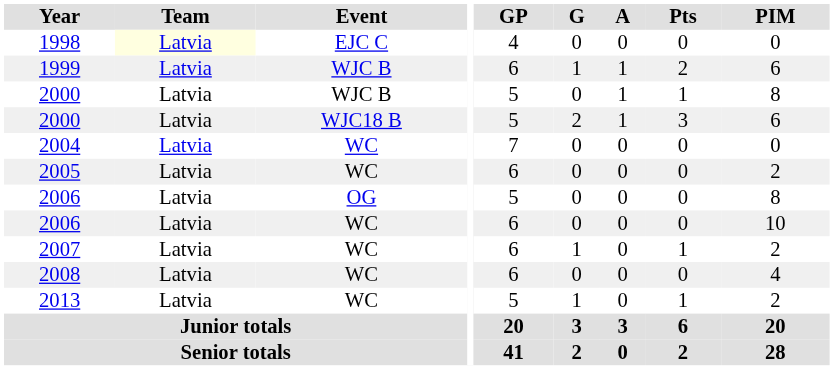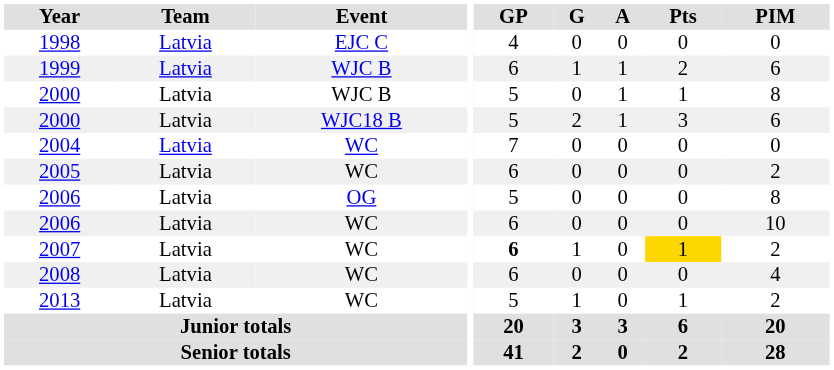(185, 42) lightyellow background -> (185, 42) no background
(513, 248) normal -> (513, 248) bold
(683, 248) no background -> (683, 248) gold background
